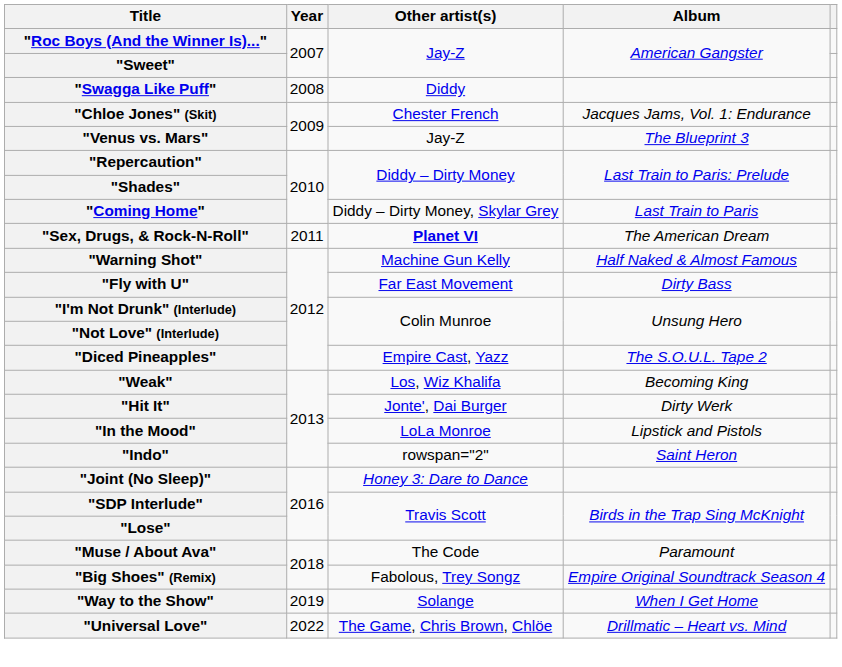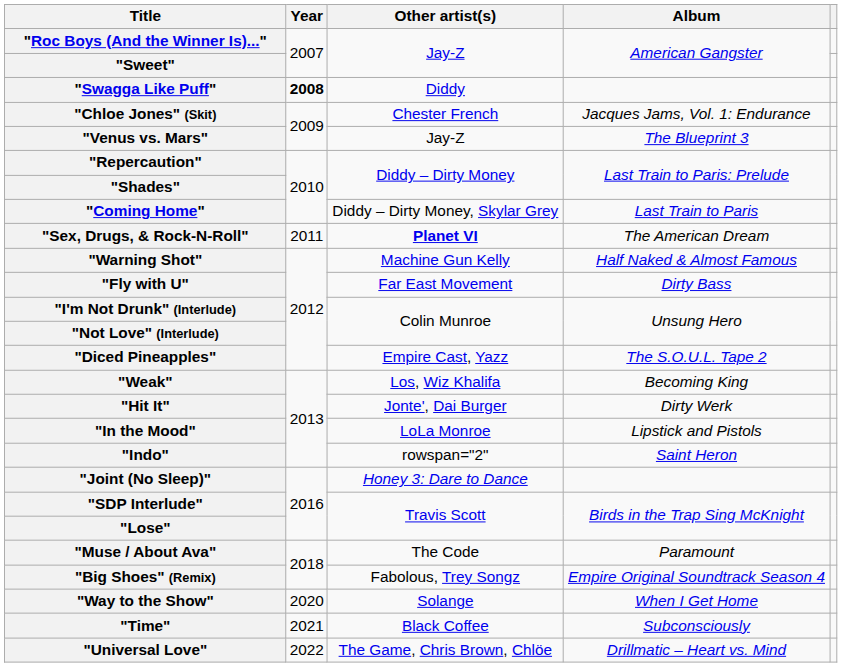(307, 89) normal -> (307, 89) bold
(307, 601) 2019 -> (307, 601) 2020
+ row: (145, 625)
